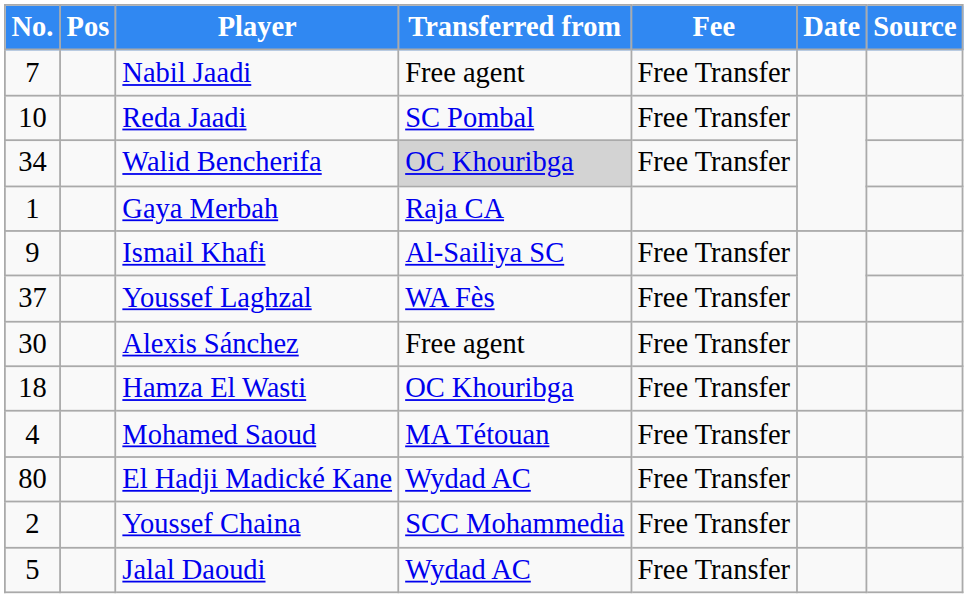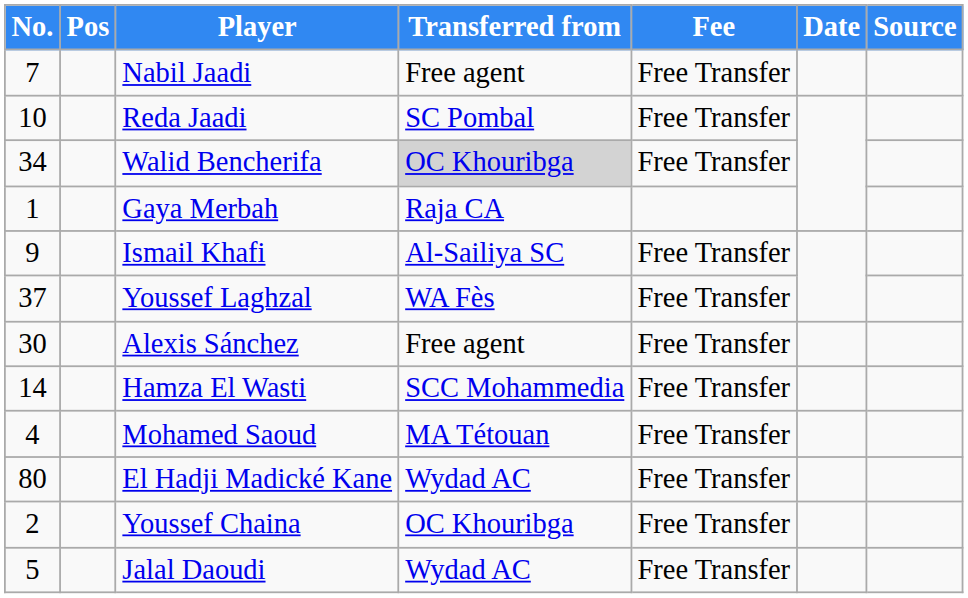(32, 388) 18 -> (32, 388) 14
(489, 388) OC Khouribga -> (515, 388) SCC Mohammedia
(515, 523) SCC Mohammedia -> (489, 523) OC Khouribga
